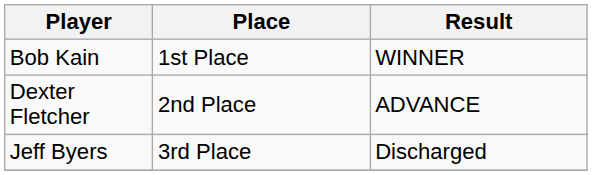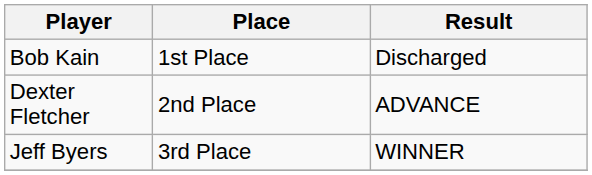(420, 57) WINNER -> (431, 57) Discharged
(431, 151) Discharged -> (420, 151) WINNER
